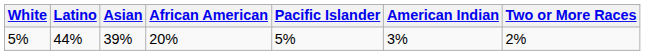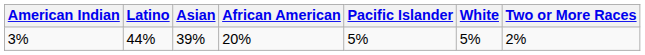columns swapped: (27, 15) <-> (443, 15)
